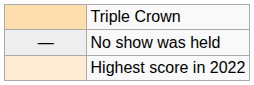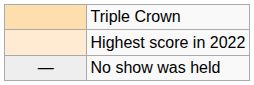rows swapped: (168, 67) <-> (155, 42)
